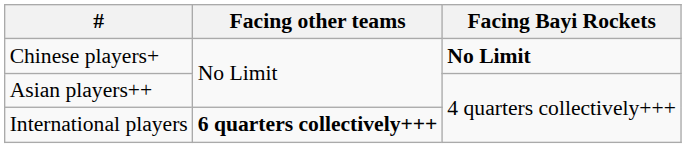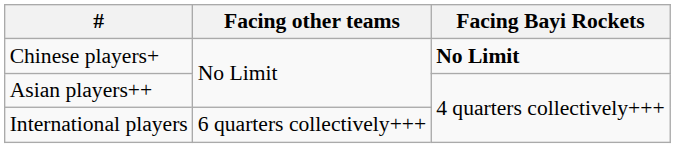(318, 124) bold -> (312, 124) normal
